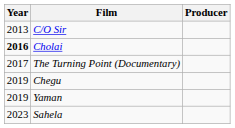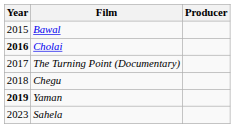- row: (50, 30)
+ row: (47, 30)
(18, 81) 2019 -> (18, 81) 2018
(18, 98) normal -> (18, 98) bold
